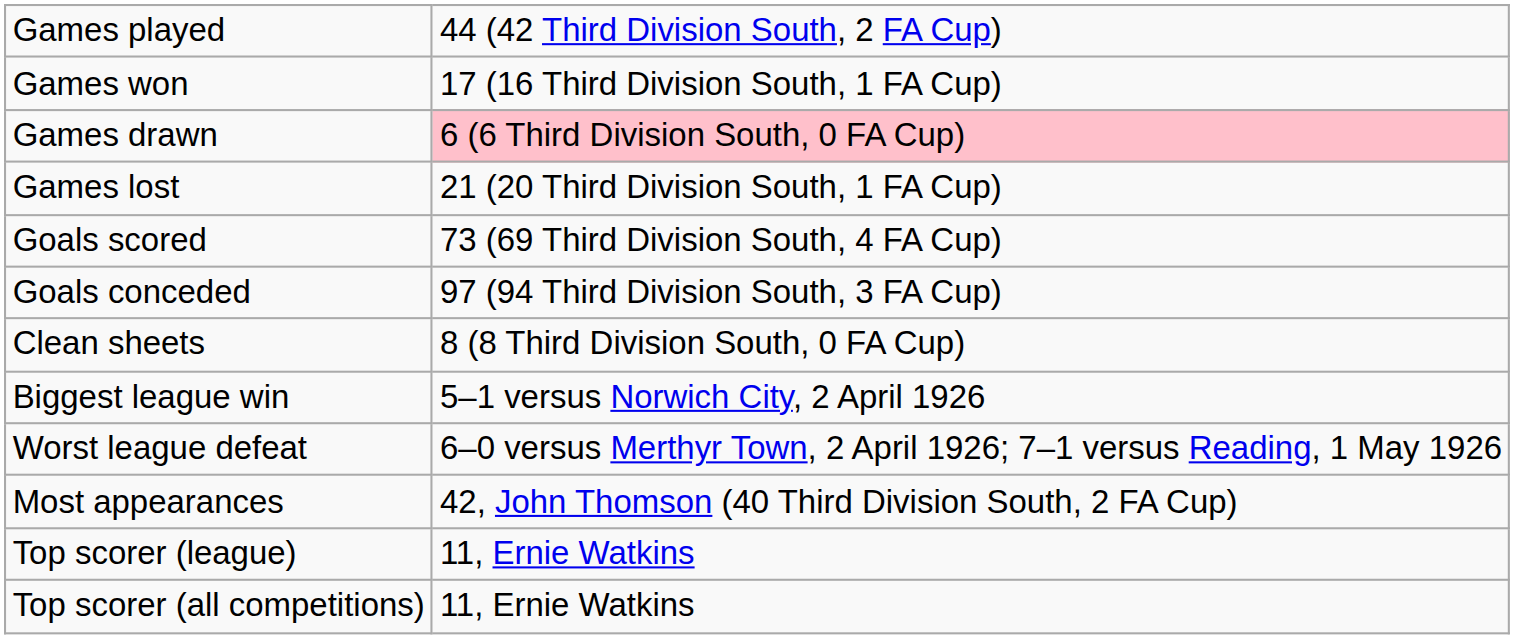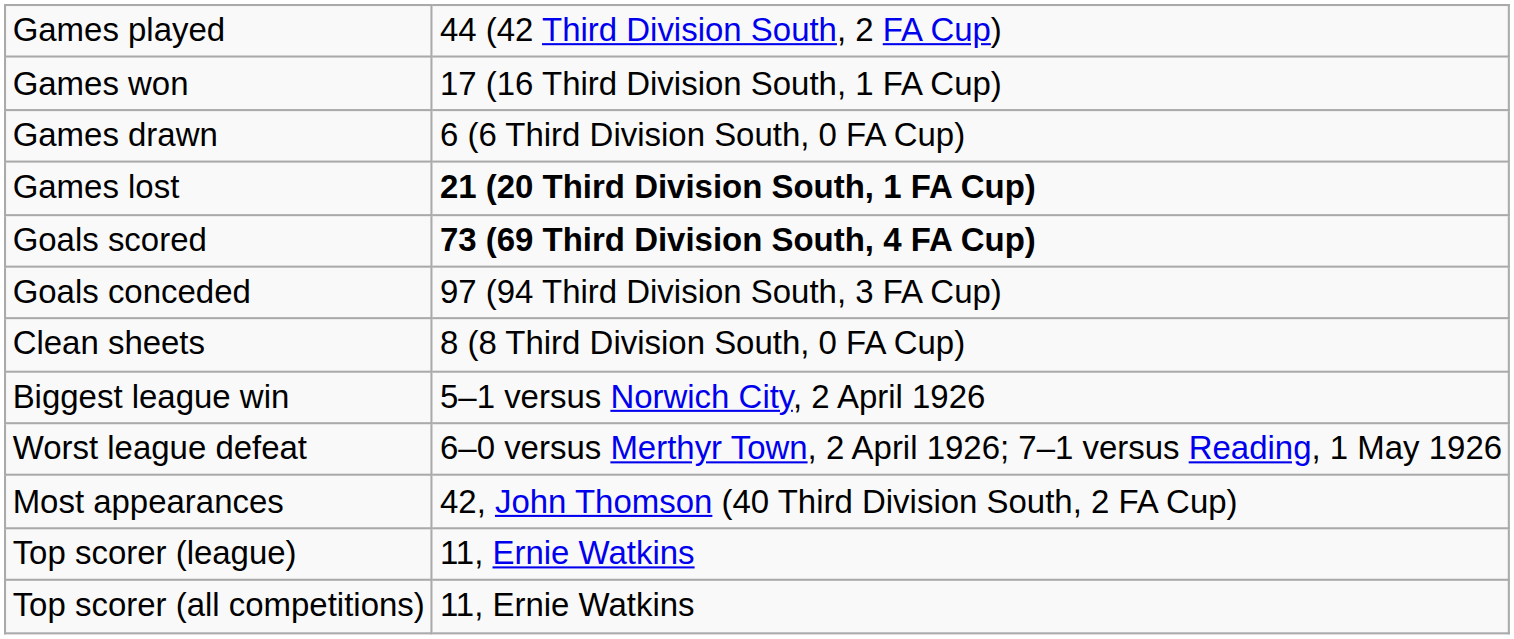(703, 135) pink background -> (703, 135) no background
(721, 187) normal -> (738, 187) bold
(721, 239) normal -> (738, 239) bold
